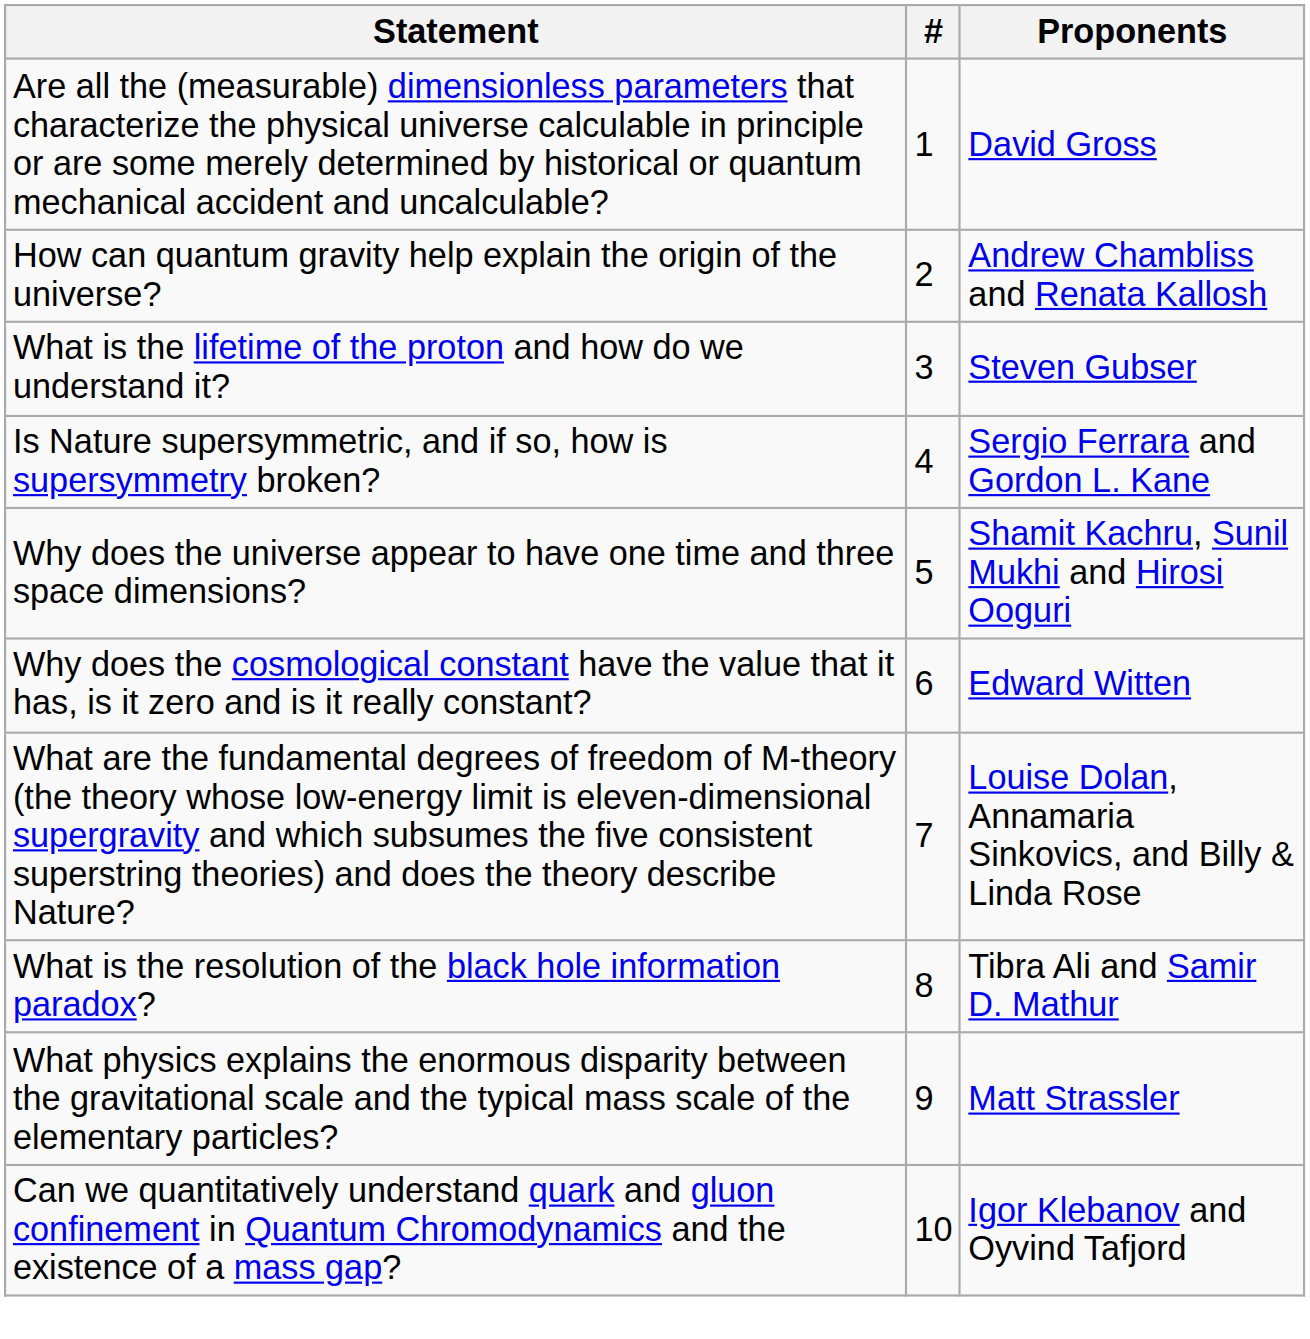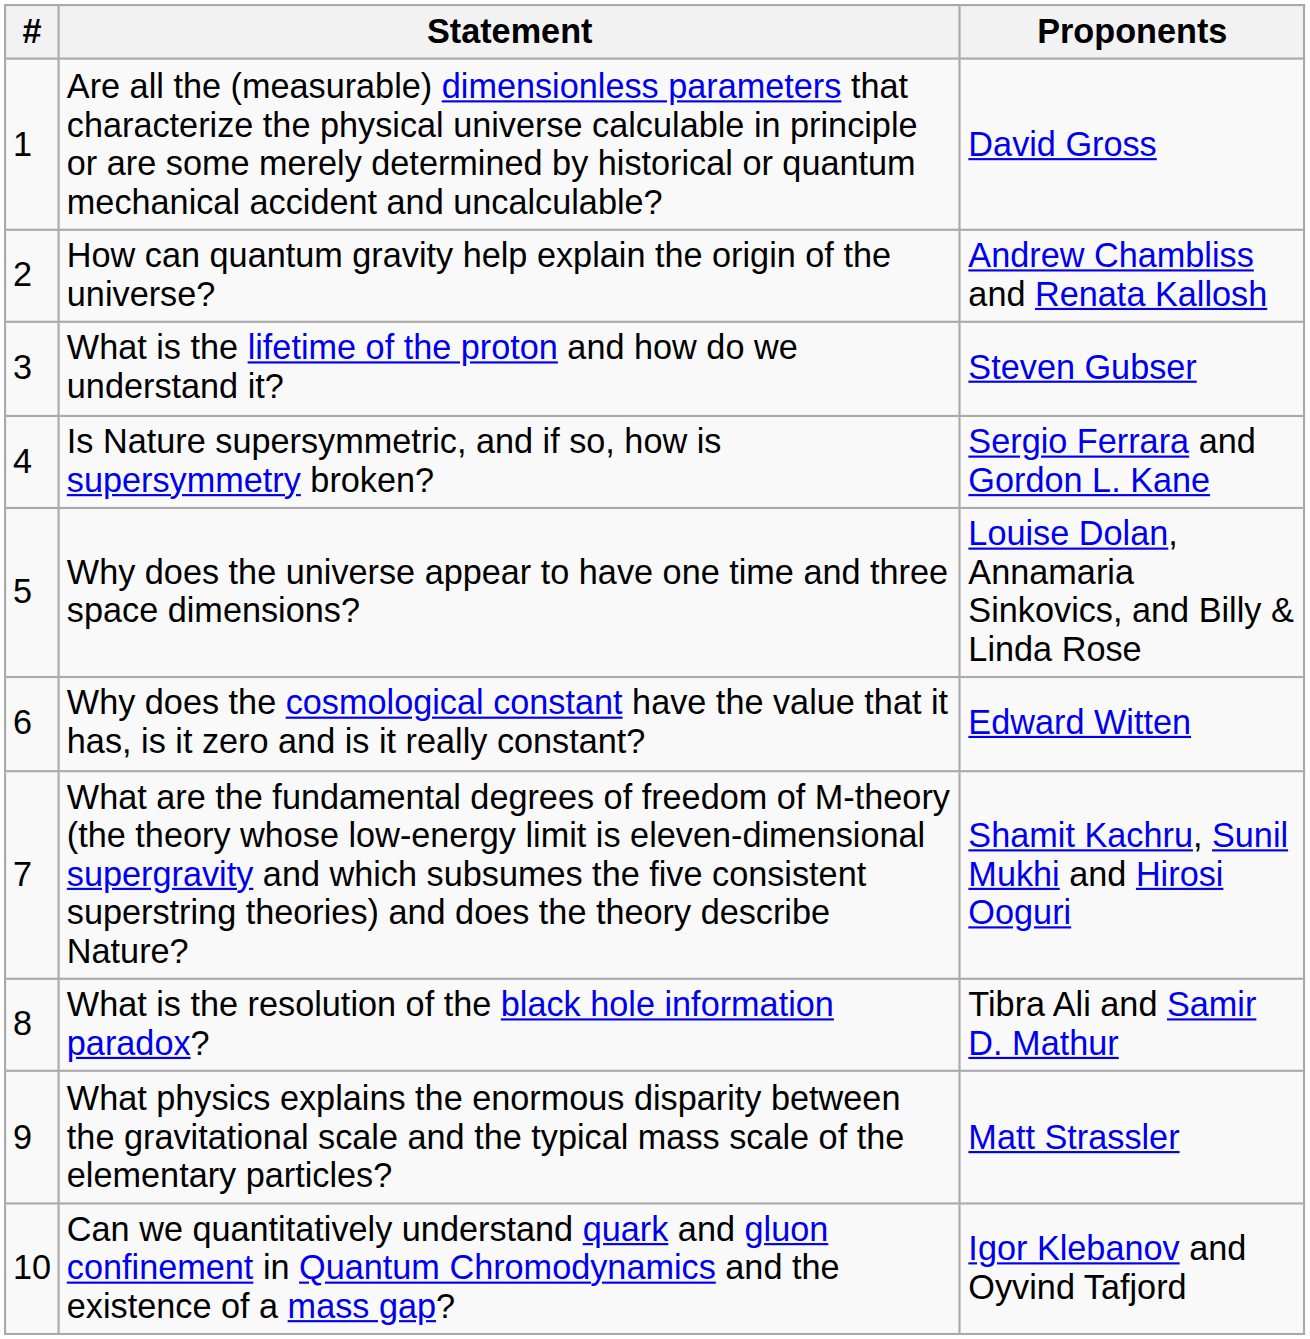columns swapped: (934, 31) <-> (456, 31)
(1128, 572) Shamit Kachru, Sunil Mukhi and Hirosi Ooguri -> (1131, 592) Louise Dolan, Annamaria Sinkovics, and Billy & Linda Rose
(1131, 835) Louise Dolan, Annamaria Sinkovics, and Billy & Linda Rose -> (1128, 874) Shamit Kachru, Sunil Mukhi and Hirosi Ooguri
